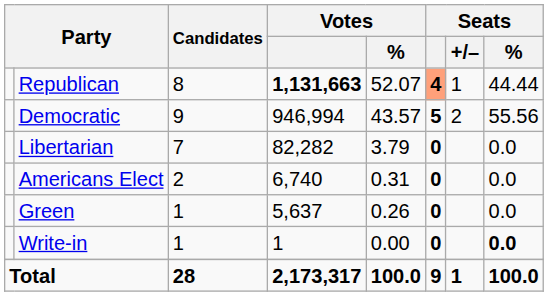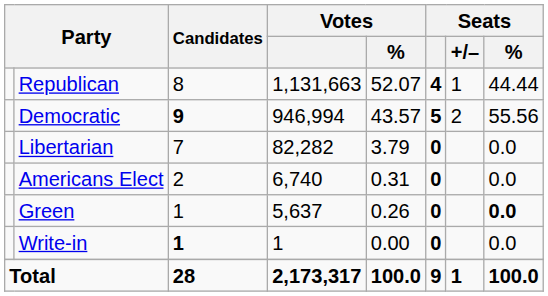(317, 84) bold -> (317, 84) normal
(436, 84) lightsalmon background -> (436, 84) no background
(178, 116) normal -> (178, 116) bold
(502, 211) normal -> (502, 211) bold
(178, 243) normal -> (178, 243) bold
(502, 243) bold -> (502, 243) normal
